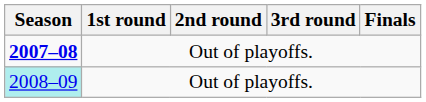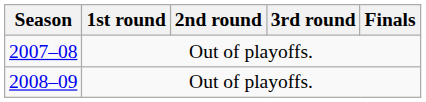(43, 50) bold -> (43, 50) normal
(43, 81) paleturquoise background -> (43, 81) no background
